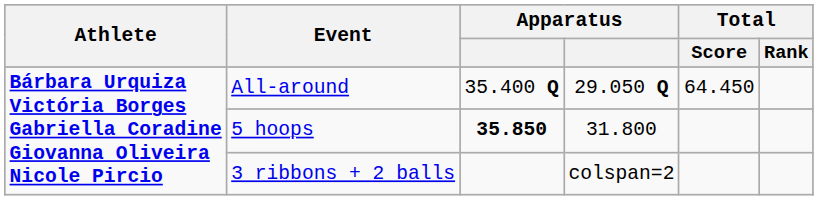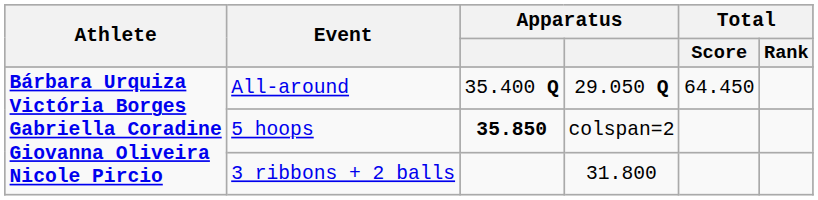(621, 130) 31.800 -> (621, 130) colspan=2
(621, 173) colspan=2 -> (621, 173) 31.800
